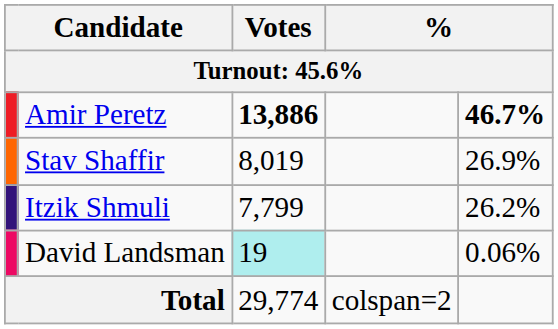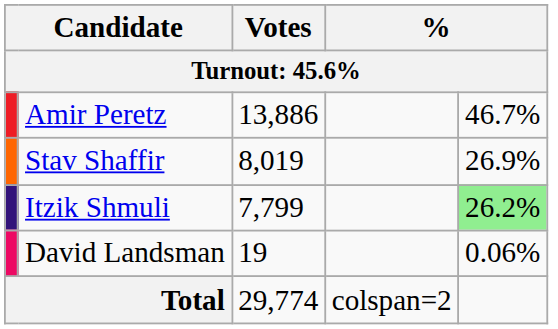(278, 114) bold -> (278, 114) normal
(505, 114) bold -> (503, 114) normal
(503, 206) no background -> (503, 206) lightgreen background
(253, 253) paleturquoise background -> (253, 253) no background
